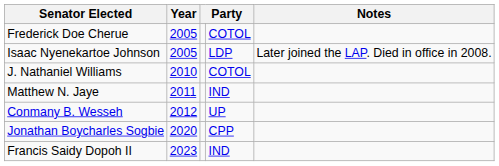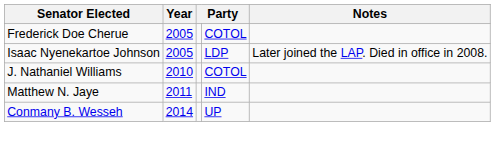(183, 111) 2012 -> (179, 111) 2014
- row: (86, 131)
- row: (70, 151)
